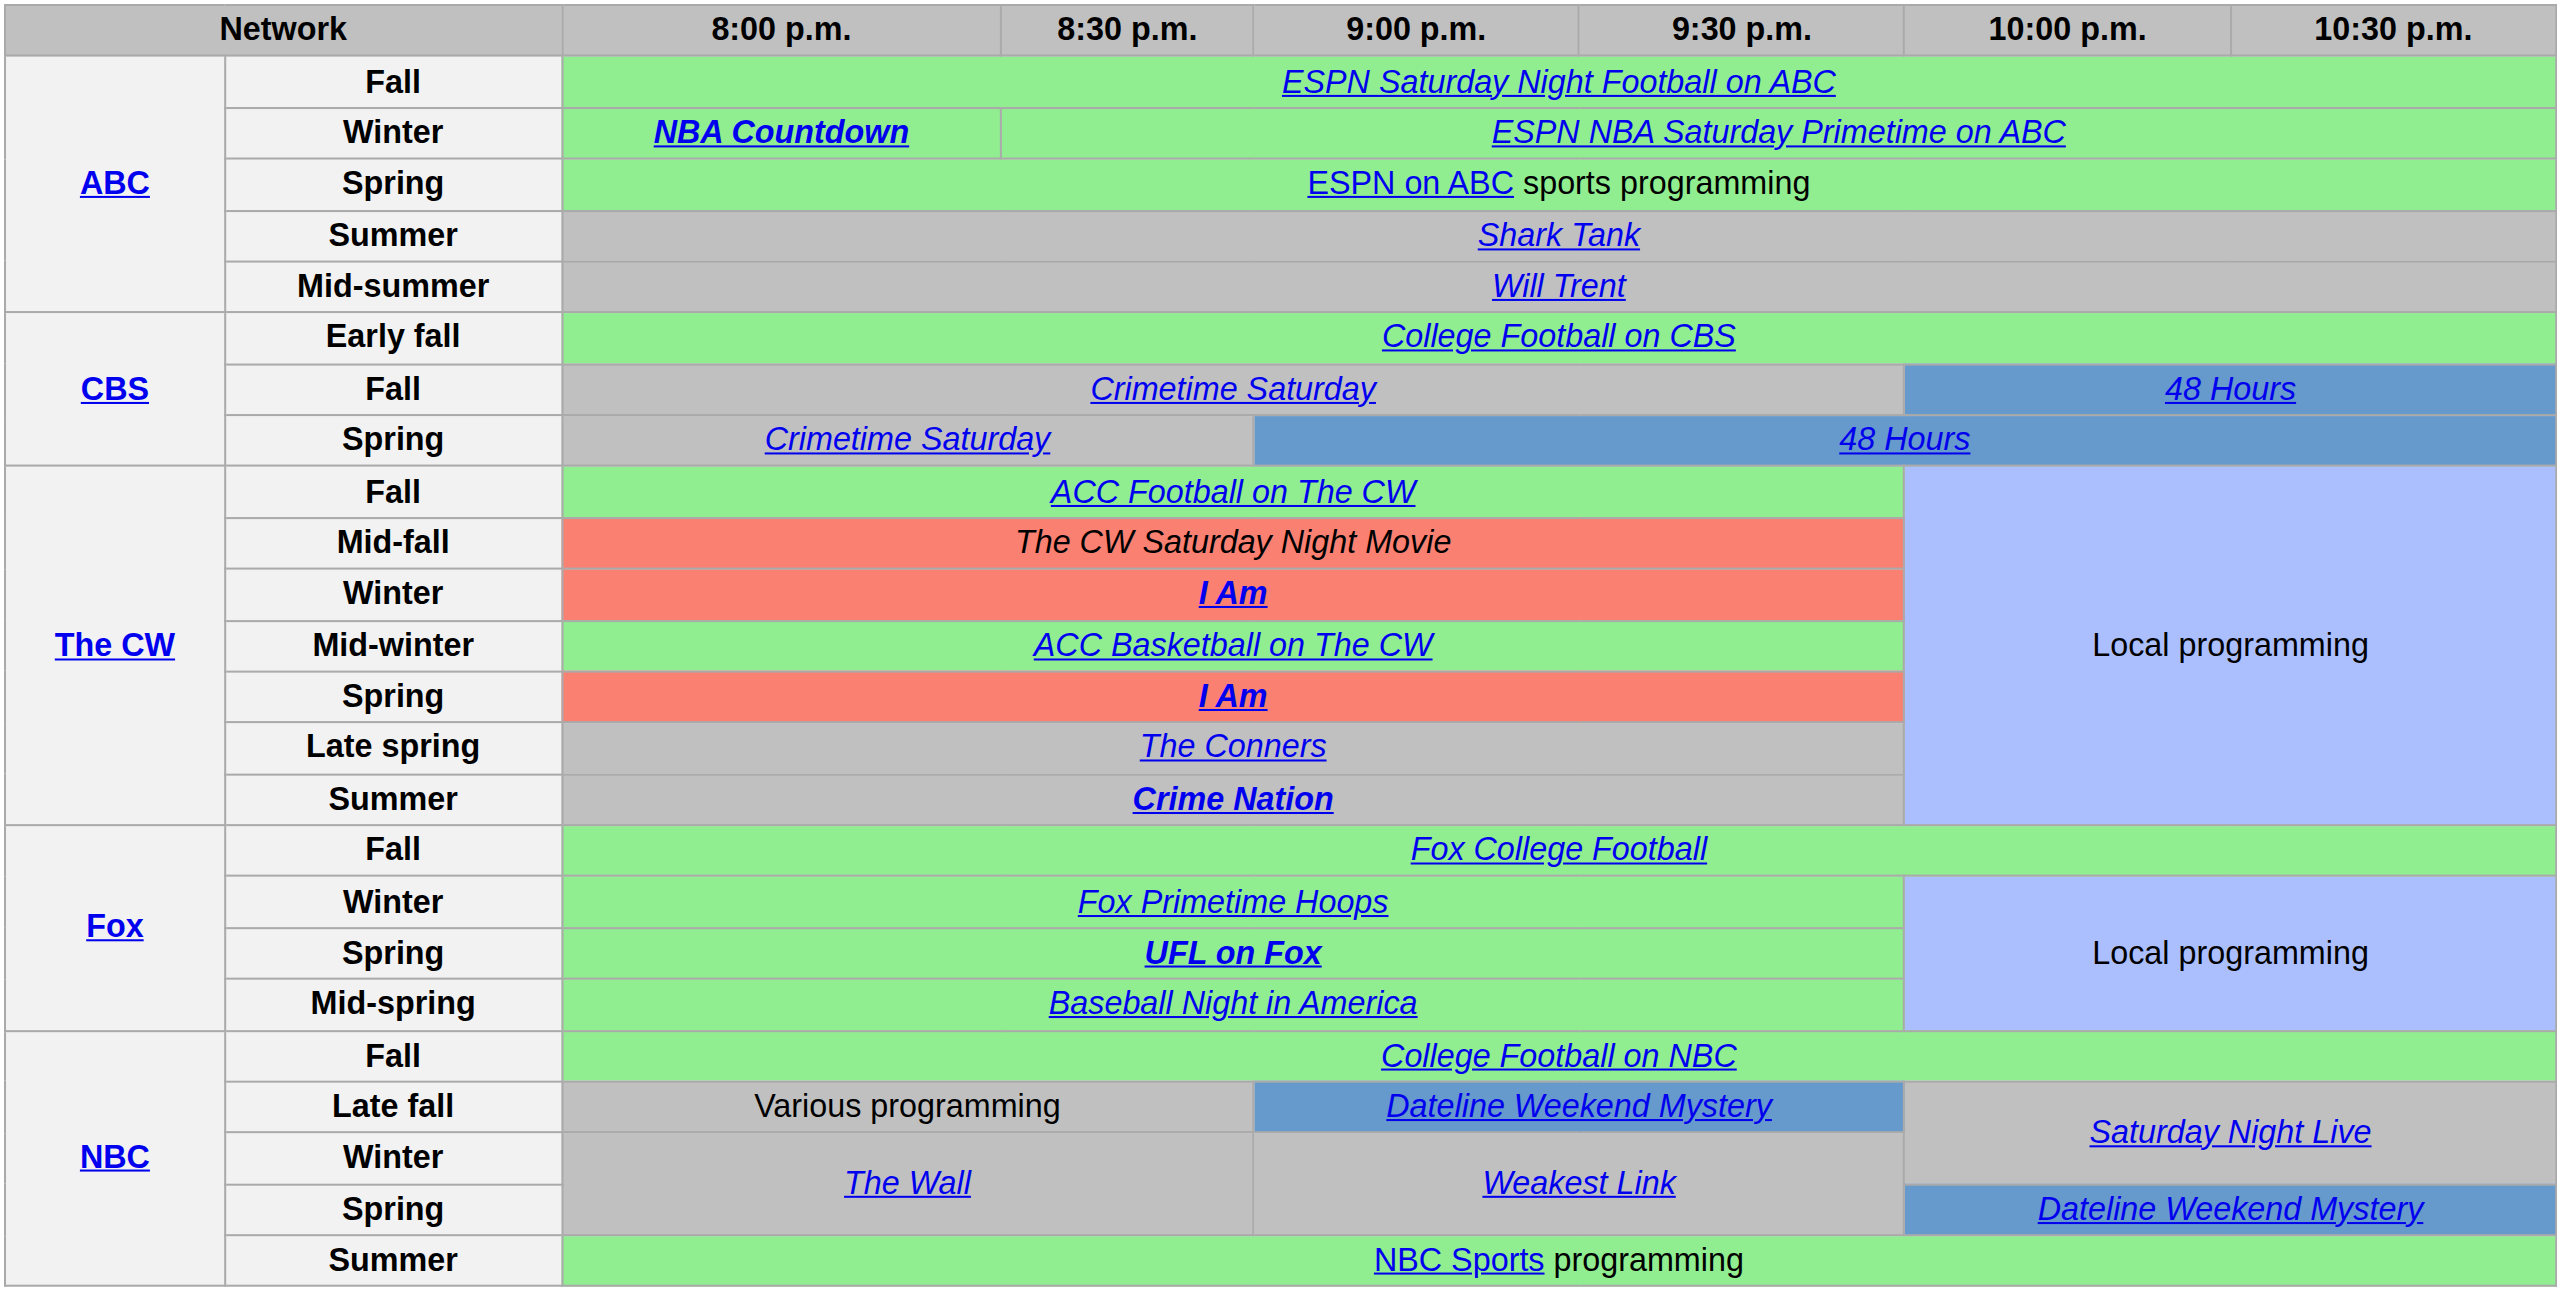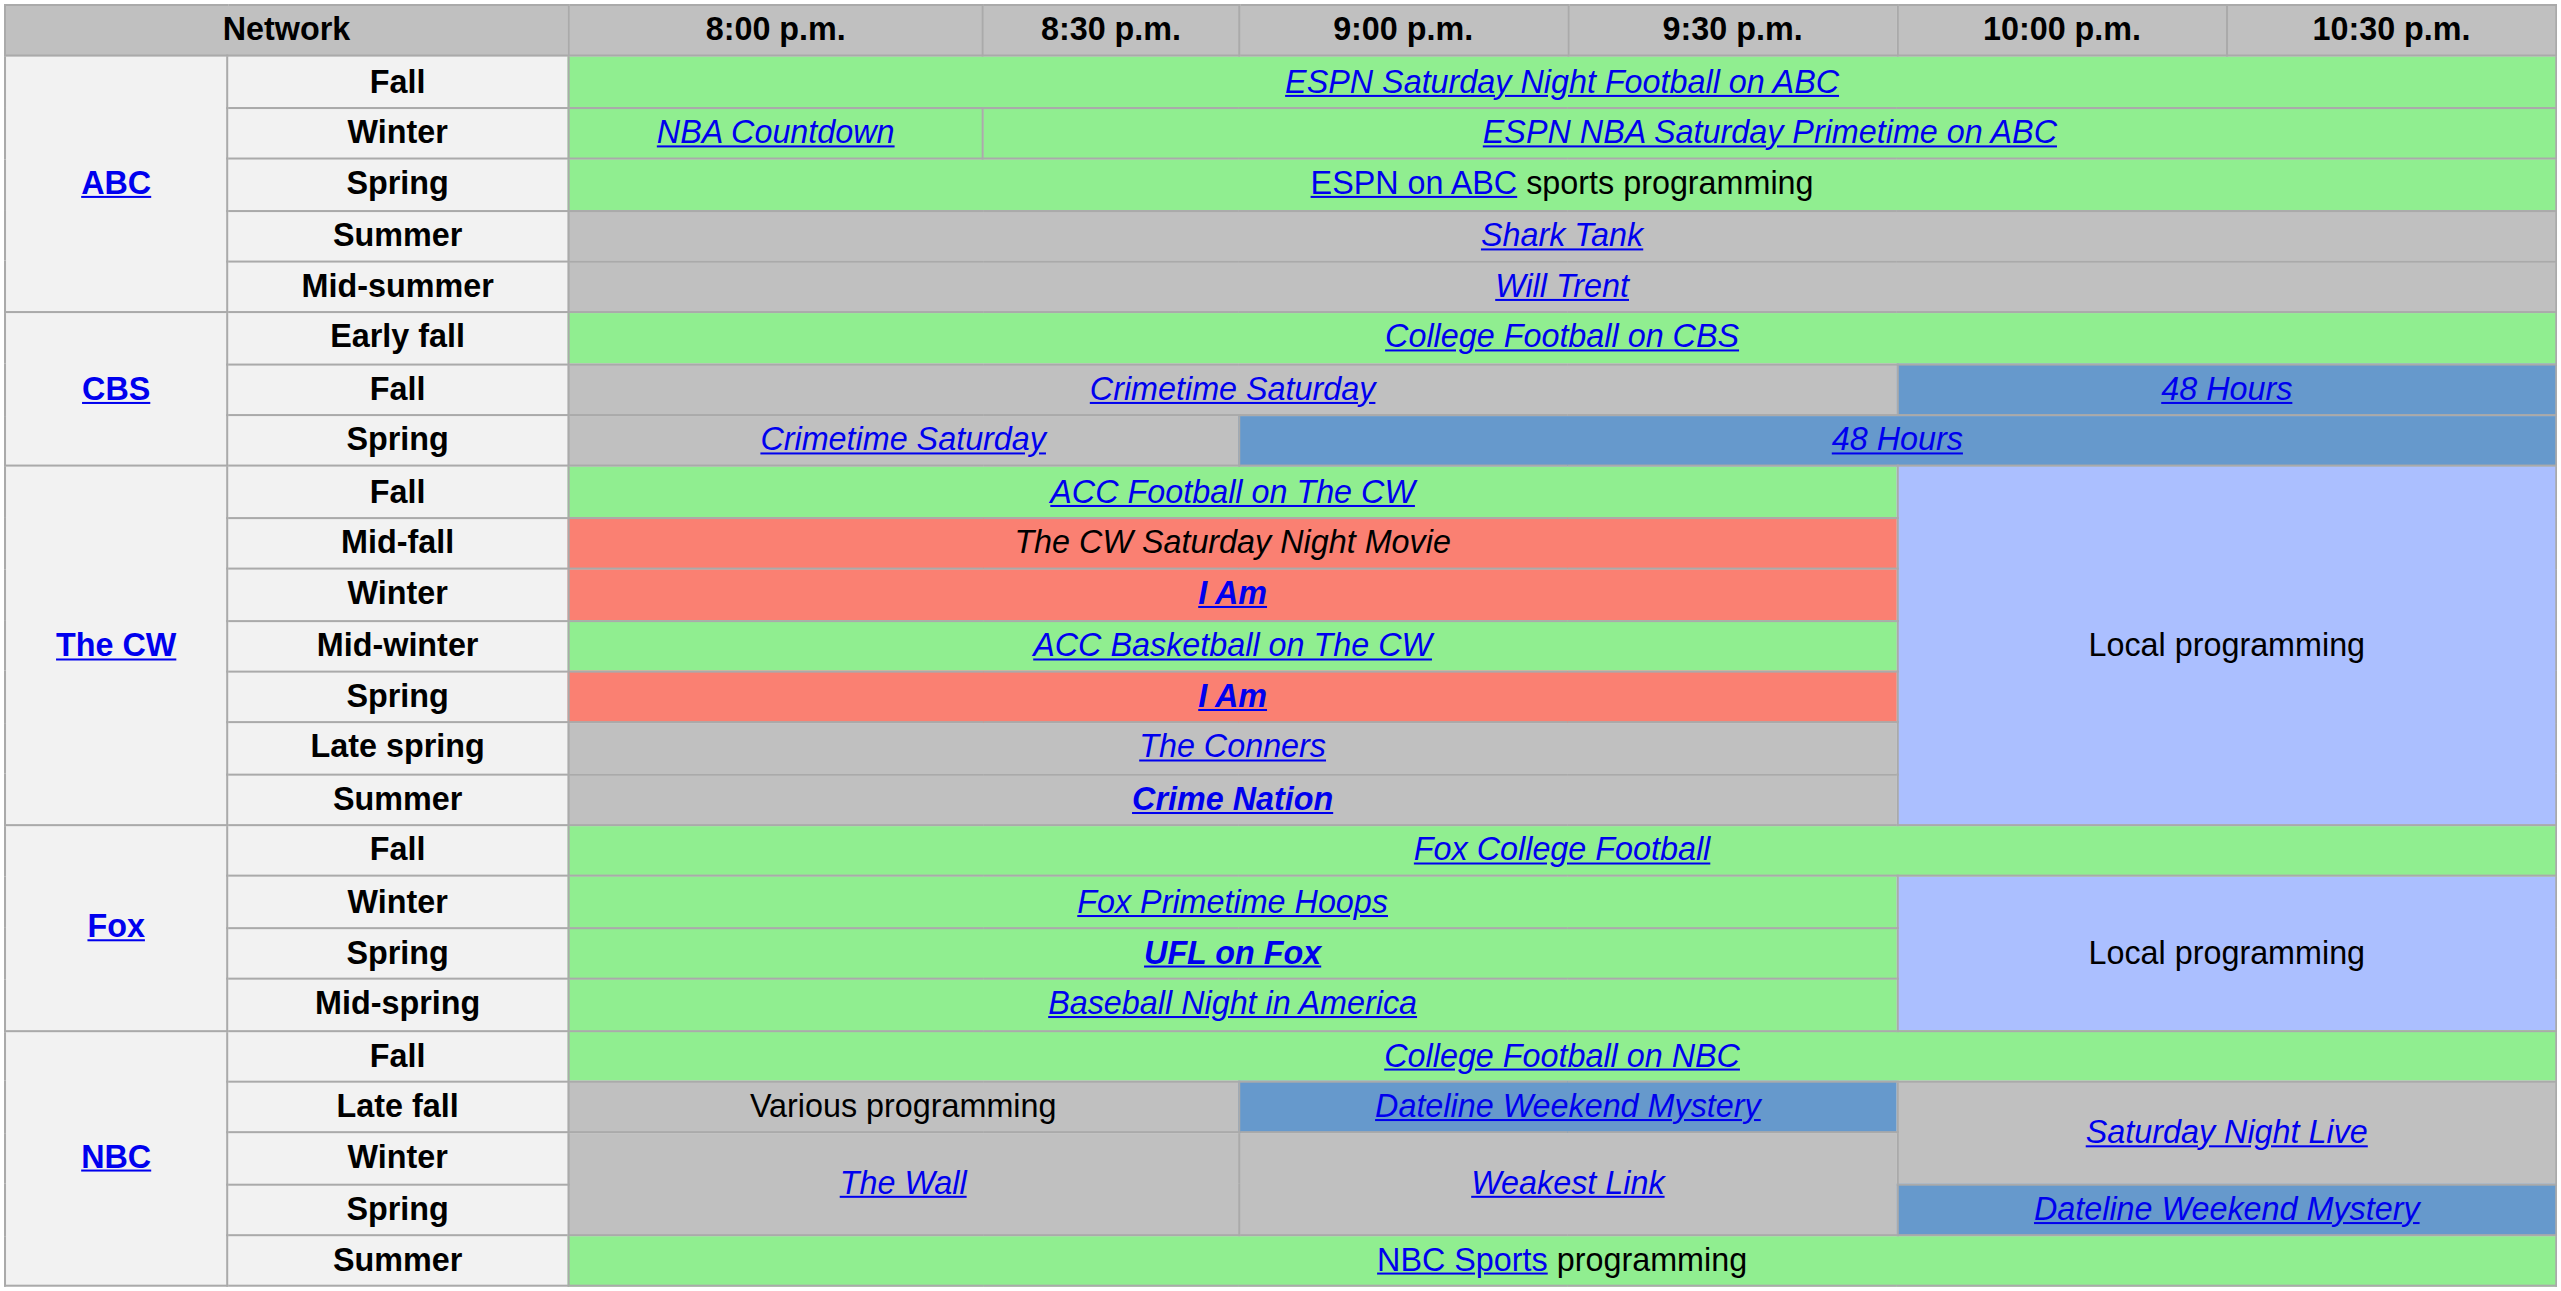(781, 132) bold -> (776, 132) normal
